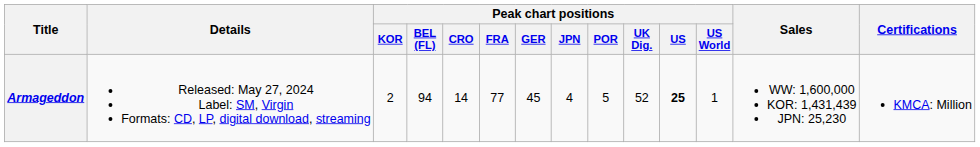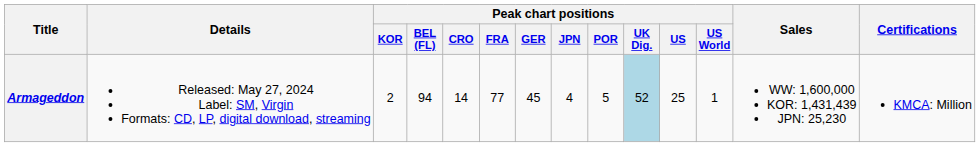(642, 97) no background -> (642, 97) lightblue background
(678, 97) bold -> (678, 97) normal
